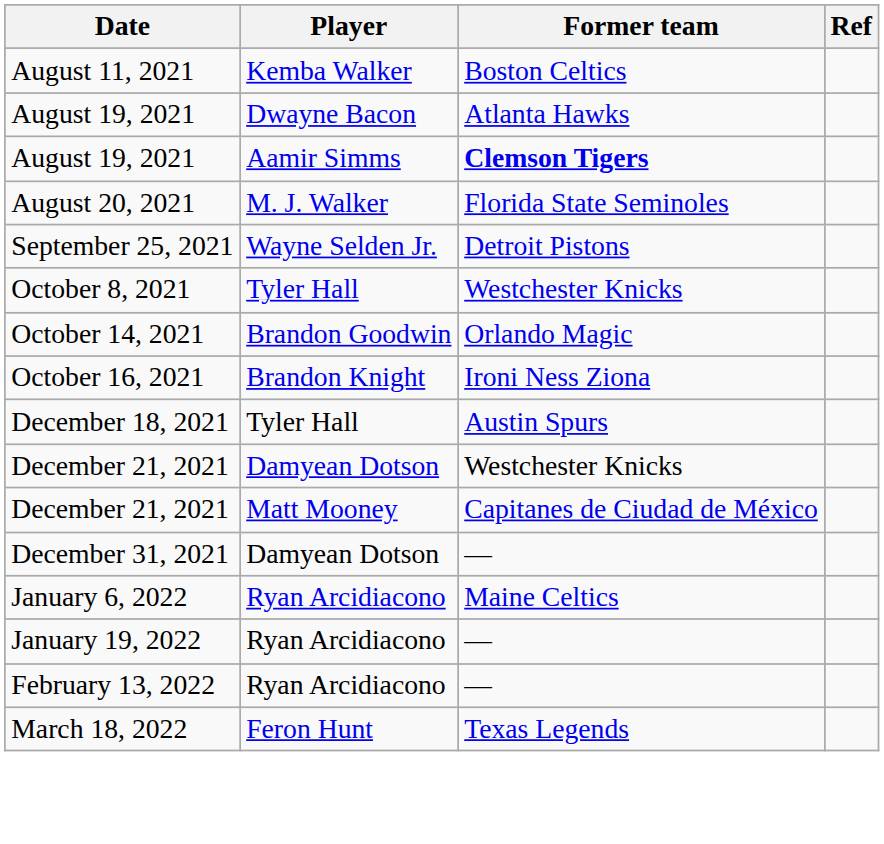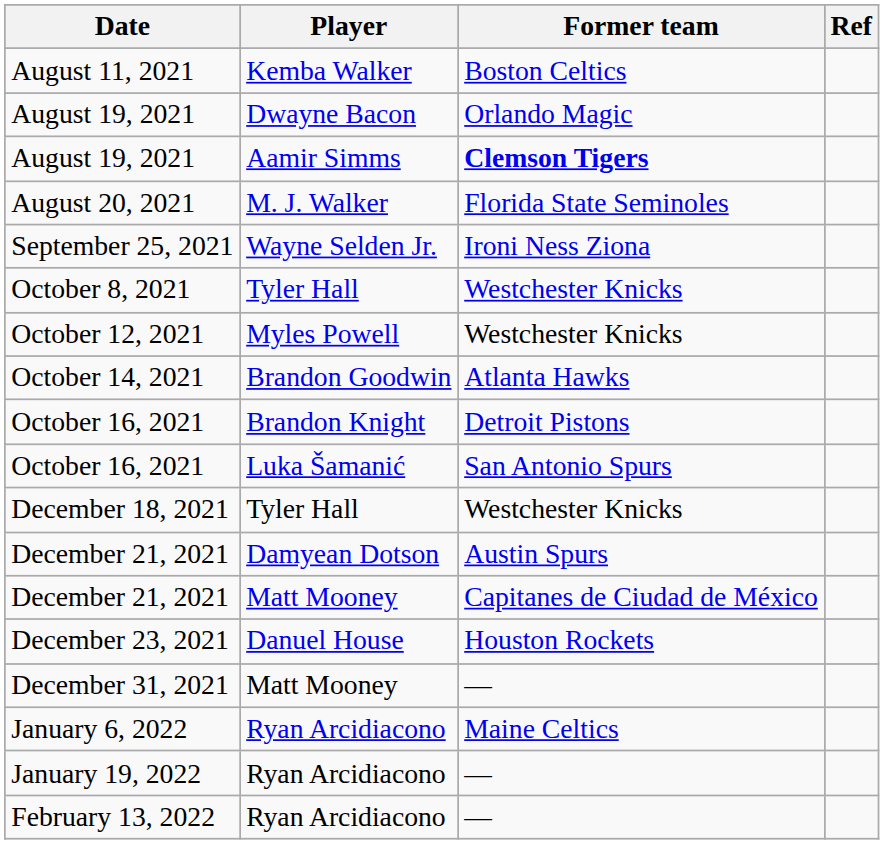(547, 114) Atlanta Hawks -> (548, 114) Orlando Magic
(547, 245) Detroit Pistons -> (557, 245) Ironi Ness Ziona
+ row: (108, 333)
(548, 333) Orlando Magic -> (547, 377) Atlanta Hawks
(557, 377) Ironi Ness Ziona -> (547, 421) Detroit Pistons
+ row: (108, 465)
(536, 421) Austin Spurs -> (573, 509) Westchester Knicks
(573, 465) Westchester Knicks -> (536, 553) Austin Spurs
+ row: (120, 641)
- row: (120, 553)
+ row: (120, 684)
- row: (99, 728)
